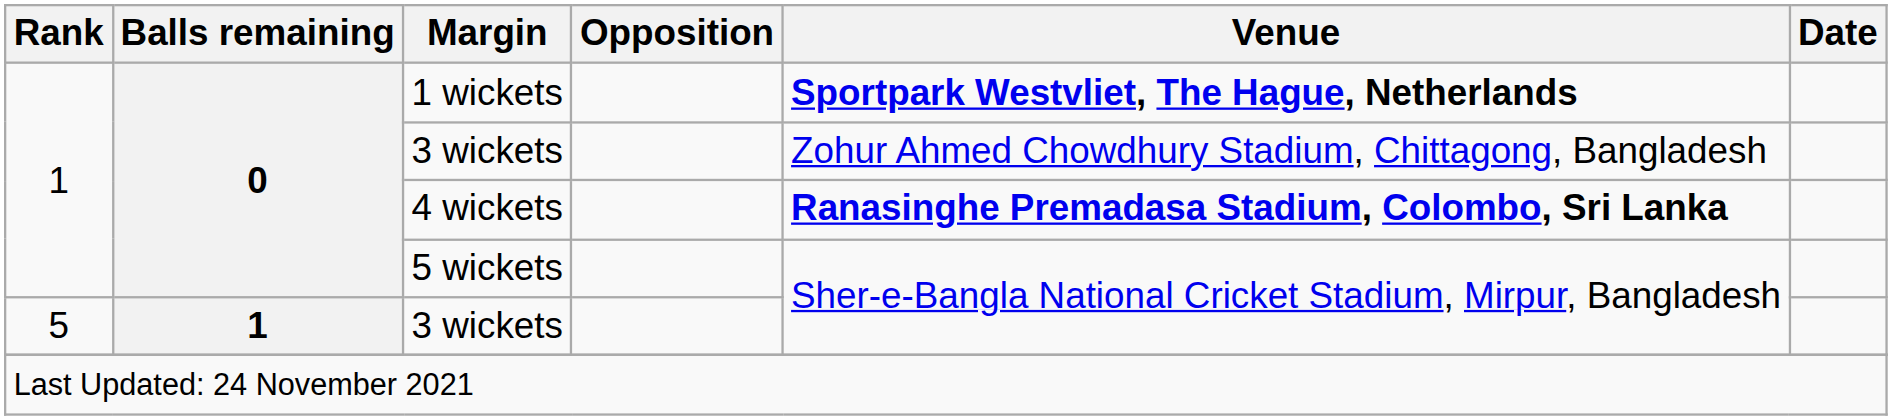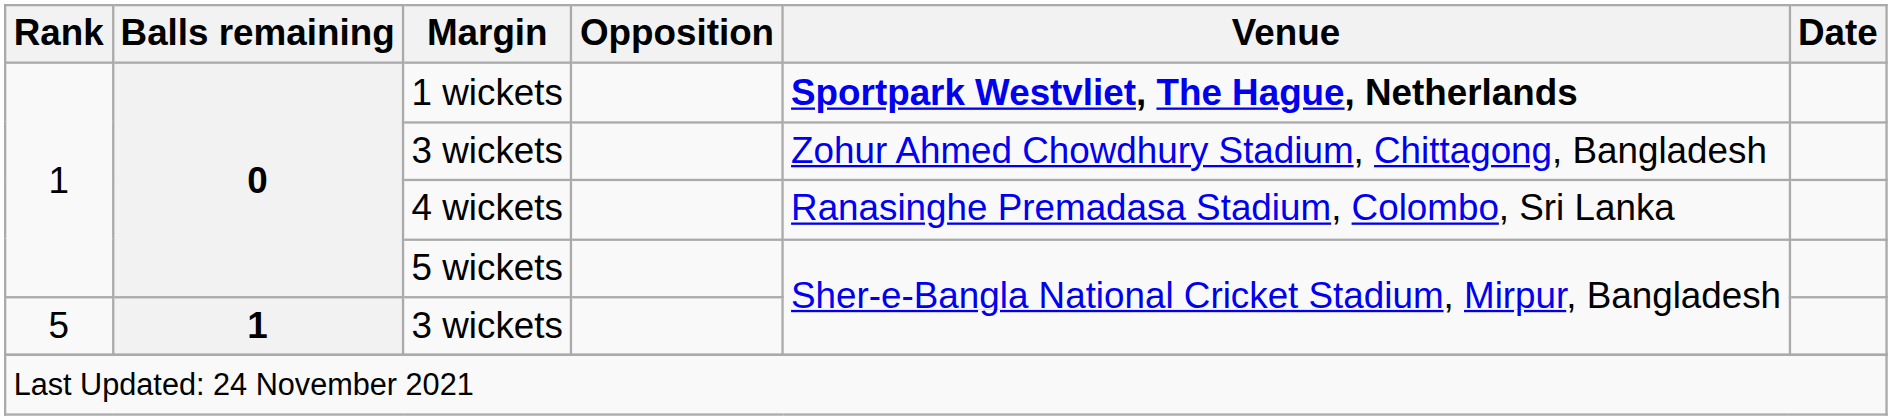(1259, 208) bold -> (1233, 208) normal
